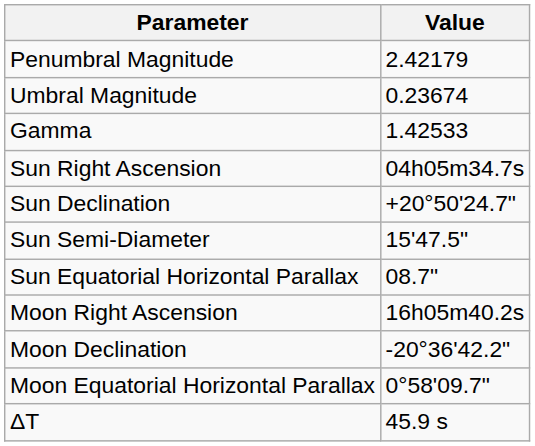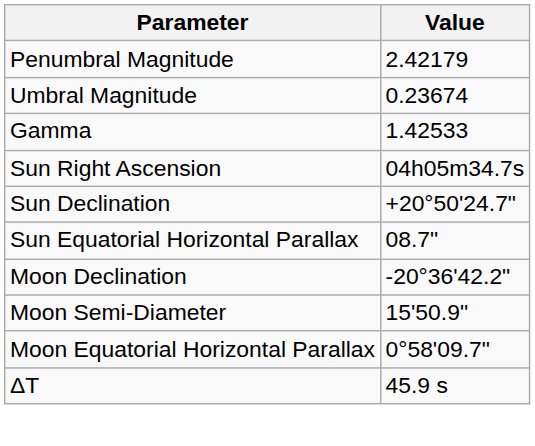- row: (110, 240)
- row: (124, 312)
+ row: (118, 312)
